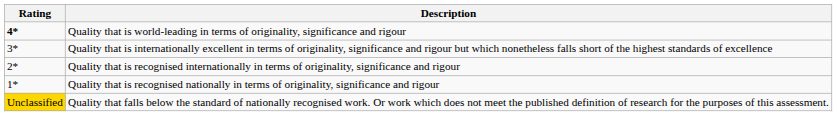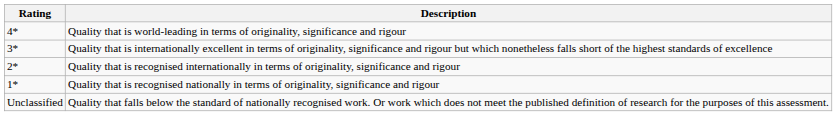(13, 31) bold -> (13, 31) normal
(35, 102) gold background -> (35, 102) no background
